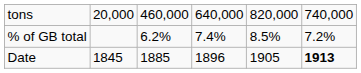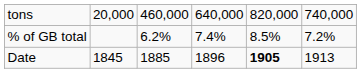(265, 57) normal -> (265, 57) bold
(319, 57) bold -> (319, 57) normal
